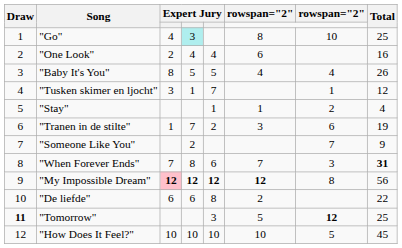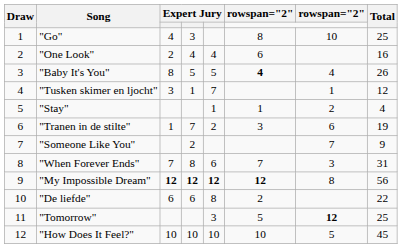(192, 36) paleturquoise background -> (192, 36) no background
(260, 72) normal -> (260, 72) bold
(382, 162) bold -> (382, 162) normal
(171, 180) pink background -> (171, 180) no background
(20, 216) bold -> (20, 216) normal
